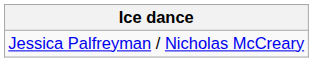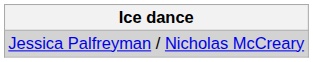(156, 43) no background -> (156, 43) lightgrey background
